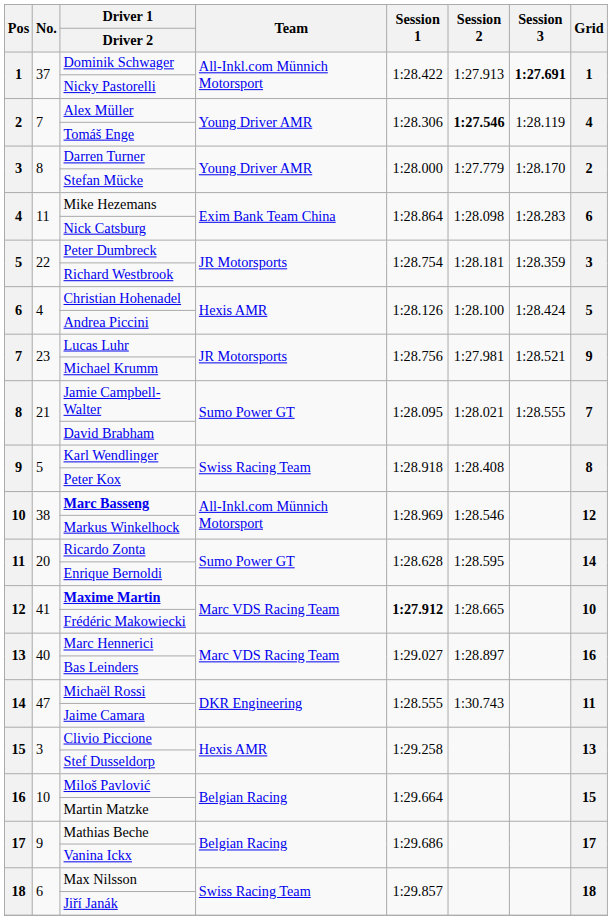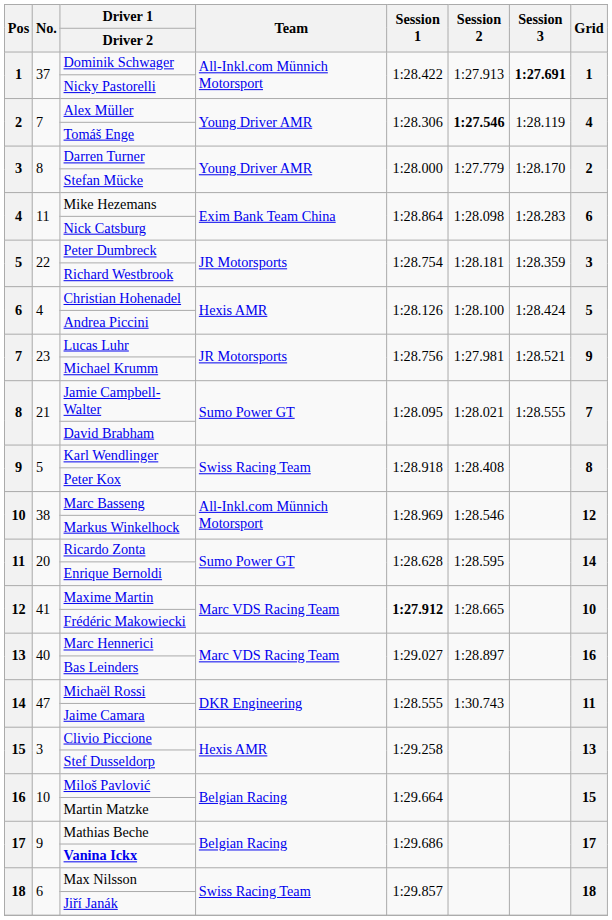(106, 503) bold -> (104, 503) normal
(112, 597) bold -> (108, 597) normal
(98, 856) normal -> (100, 856) bold
